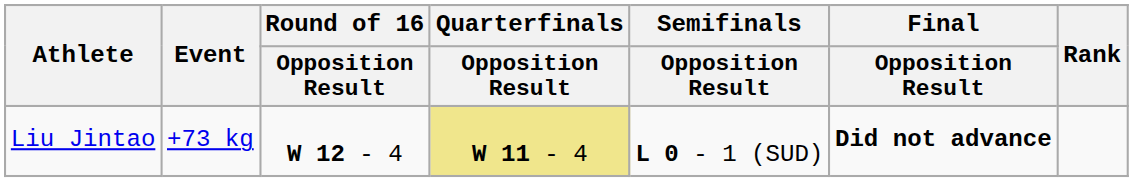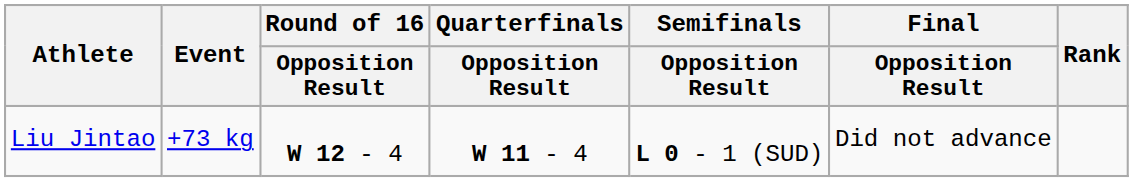(530, 155) khaki background -> (530, 155) no background
(943, 141) bold -> (943, 141) normal
